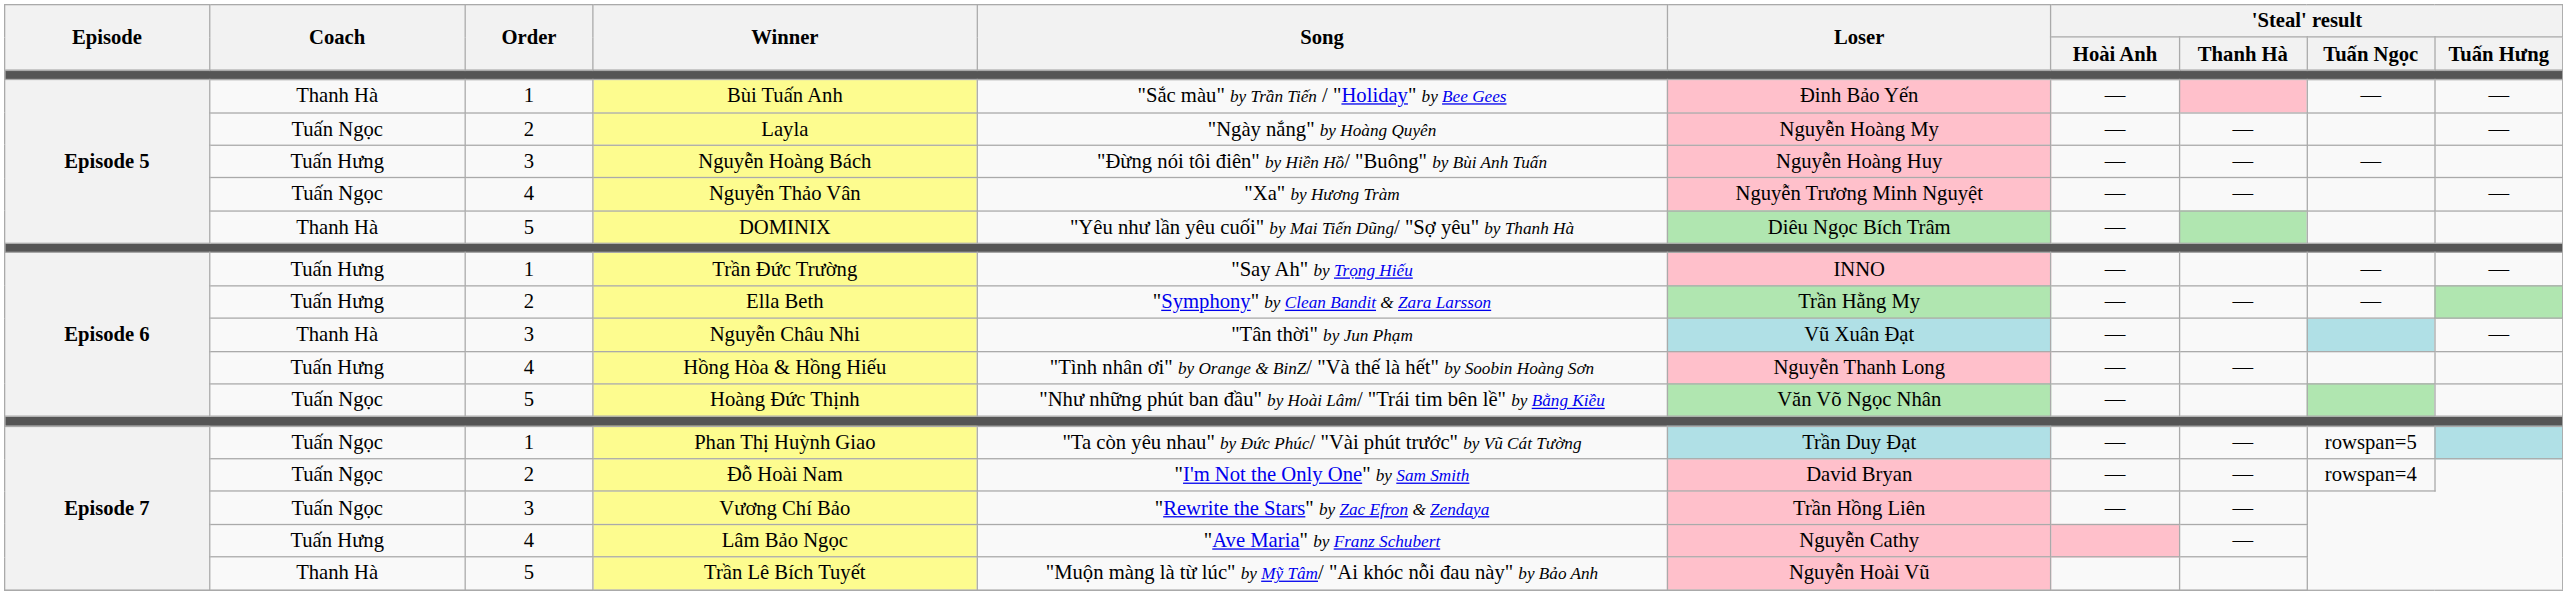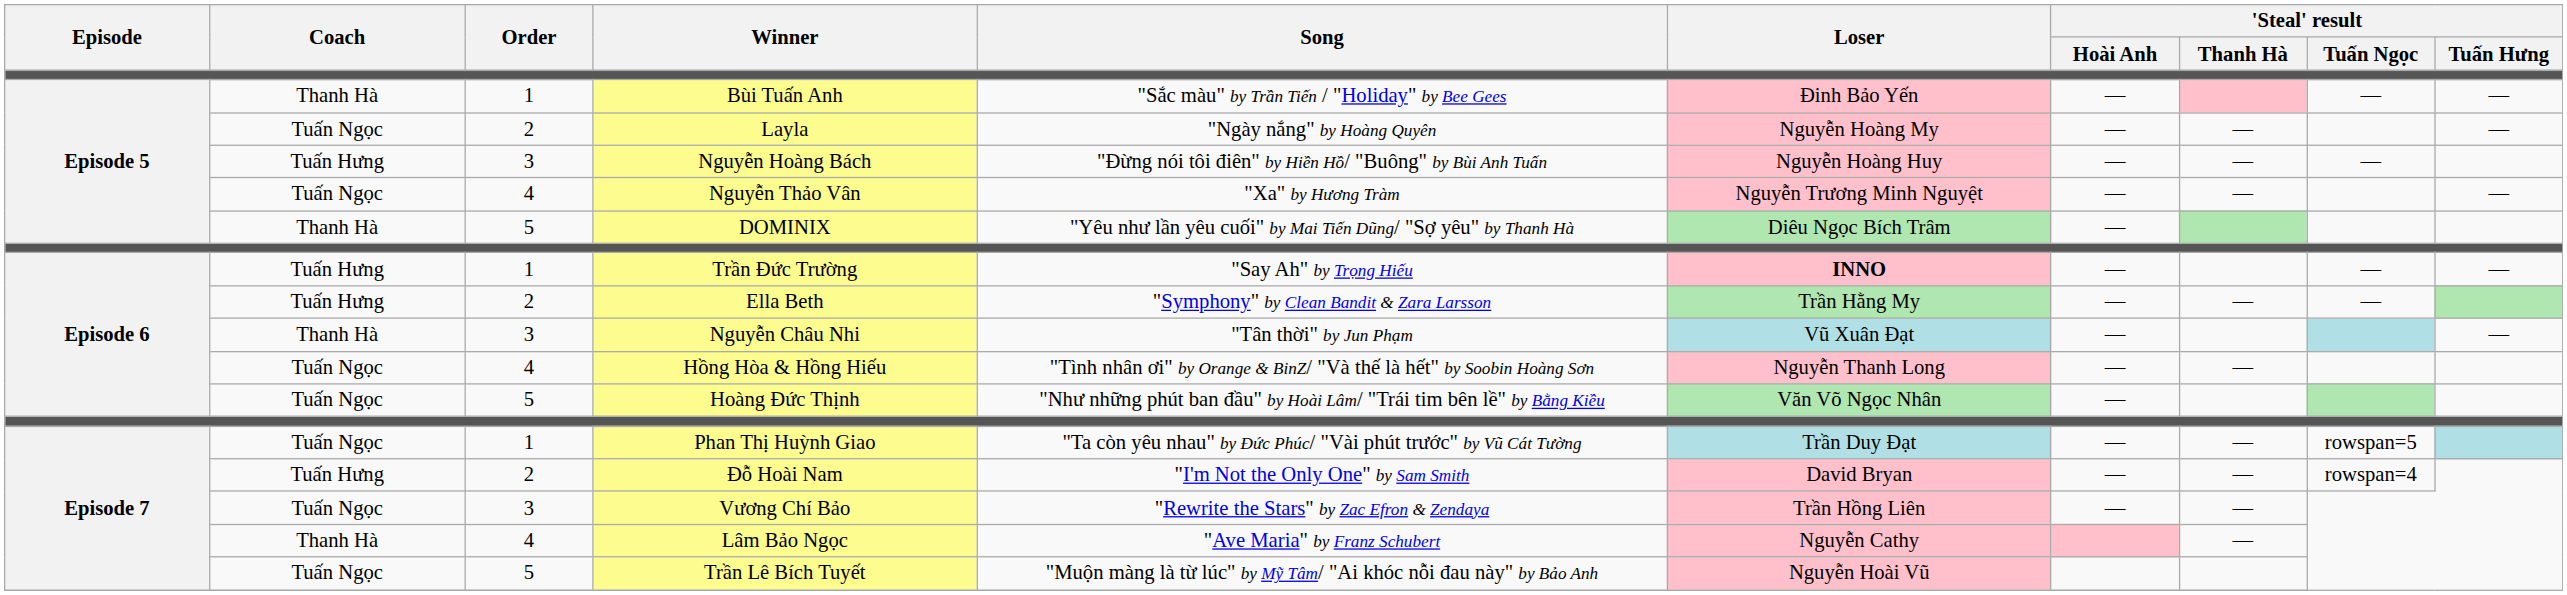(1859, 269) normal -> (1859, 269) bold
(337, 367) Tuấn Hưng -> (337, 367) Tuấn Ngọc
(337, 474) Tuấn Ngọc -> (337, 474) Tuấn Hưng
(337, 540) Tuấn Hưng -> (337, 540) Thanh Hà
(337, 573) Thanh Hà -> (337, 573) Tuấn Ngọc
